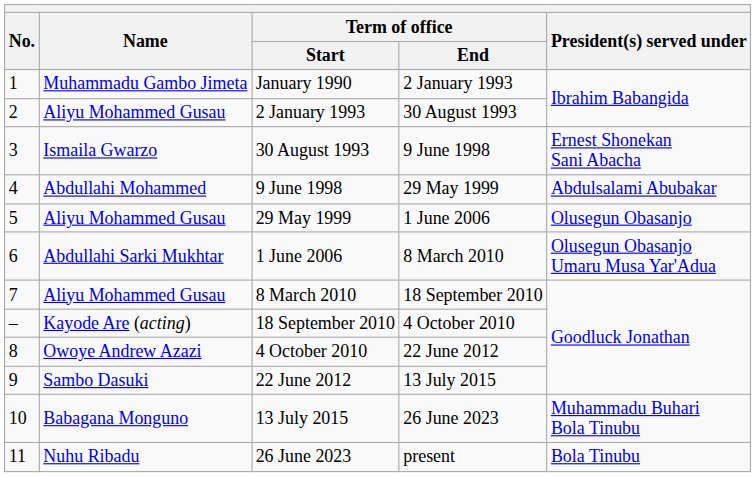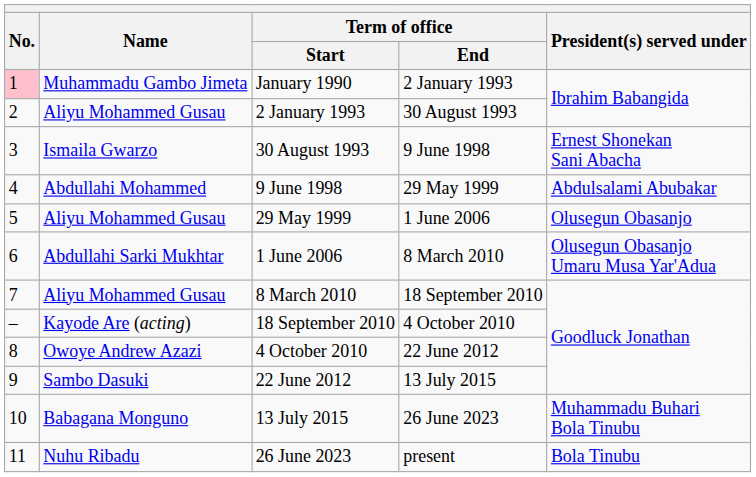(13, 83) no background -> (13, 83) pink background
